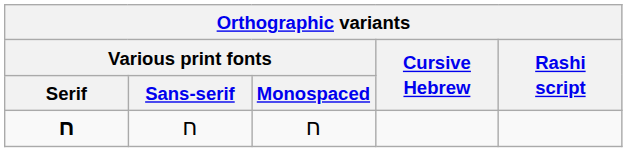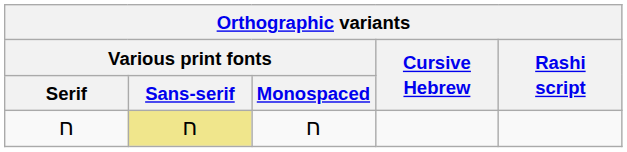(66, 127) bold -> (66, 127) normal
(190, 127) no background -> (190, 127) khaki background
